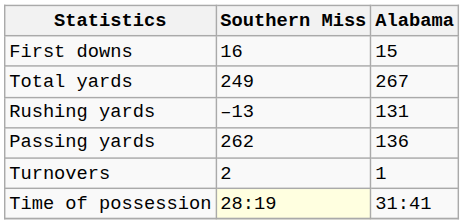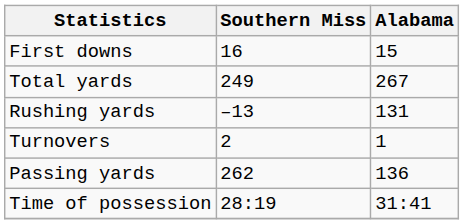rows swapped: (82, 143) <-> (60, 173)
(248, 204) lightyellow background -> (248, 204) no background
